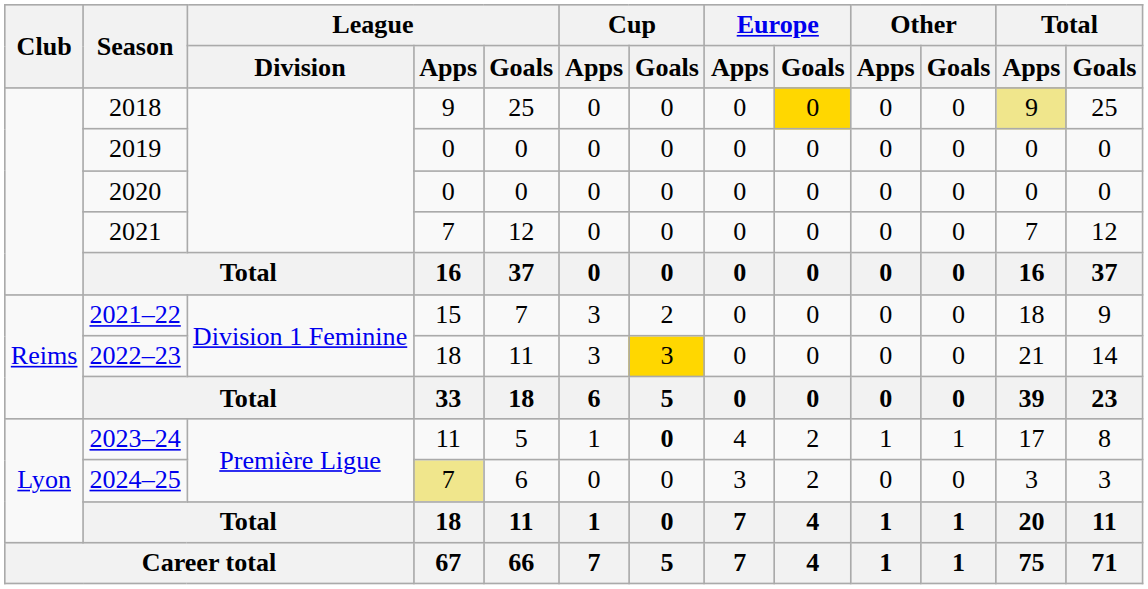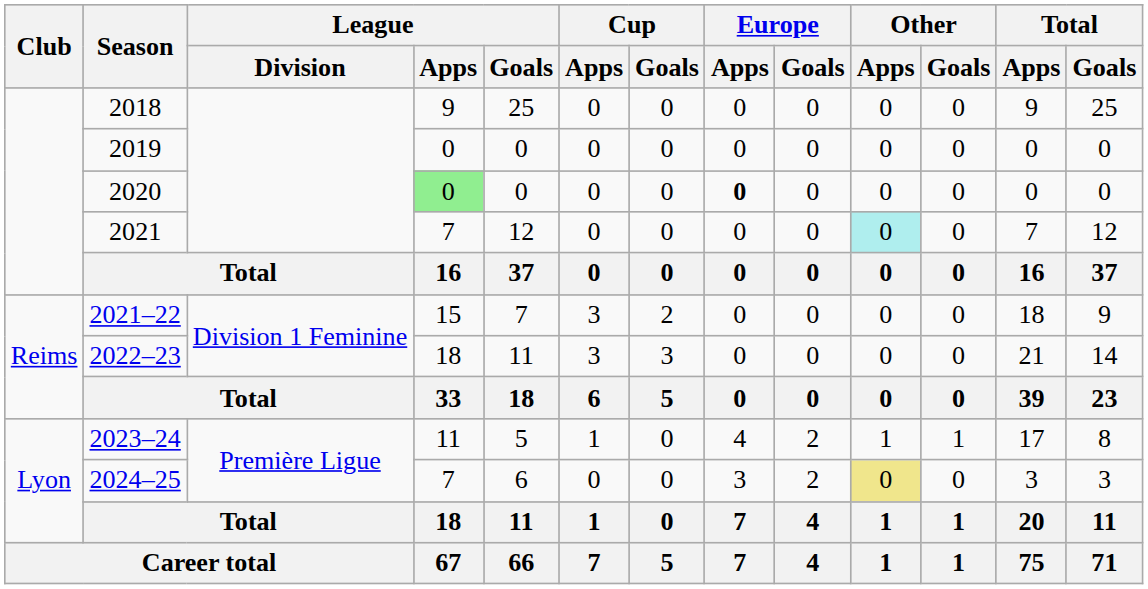(813, 107) gold background -> (813, 107) no background
(1031, 107) khaki background -> (1031, 107) no background
(448, 190) no background -> (448, 190) lightgreen background
(740, 190) normal -> (740, 190) bold
(886, 231) no background -> (886, 231) paleturquoise background
(667, 356) gold background -> (667, 356) no background
(667, 438) bold -> (667, 438) normal
(448, 480) khaki background -> (448, 480) no background
(886, 480) no background -> (886, 480) khaki background
